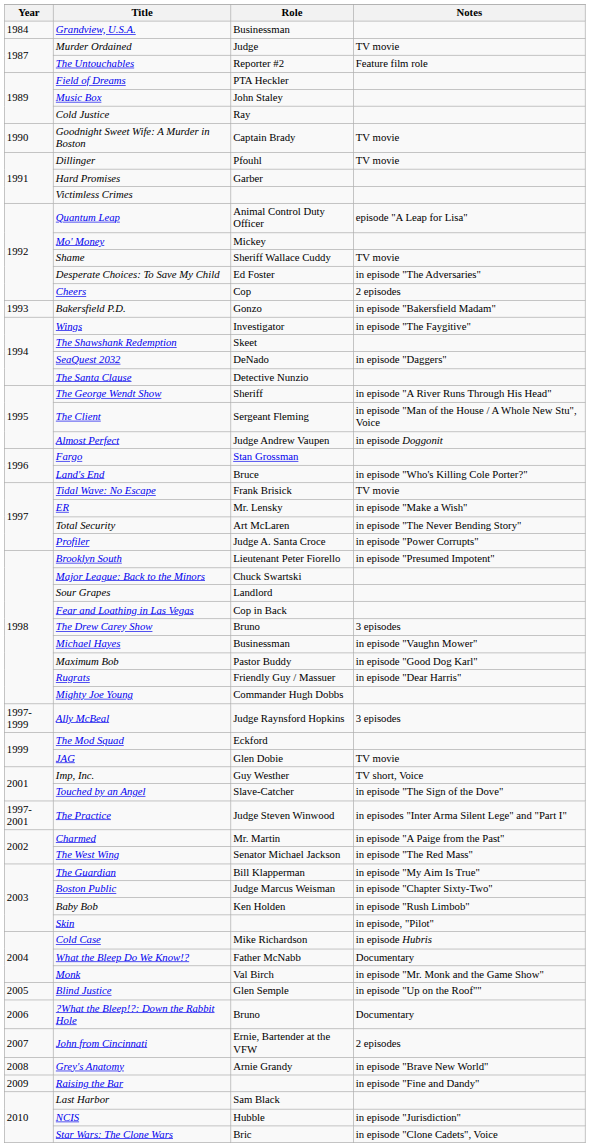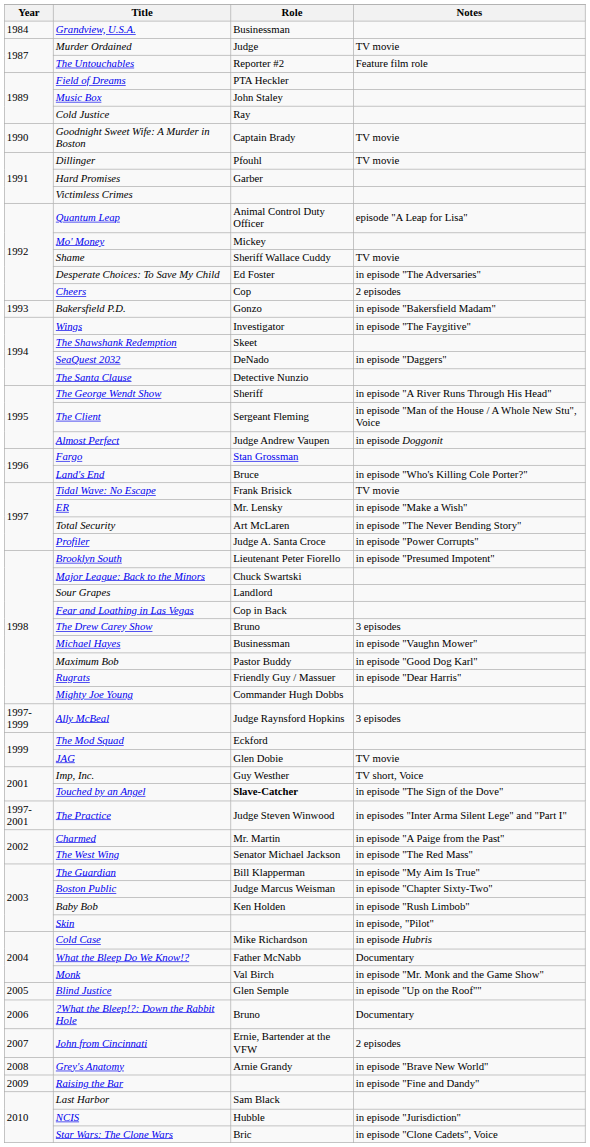(264, 792) normal -> (266, 792) bold
